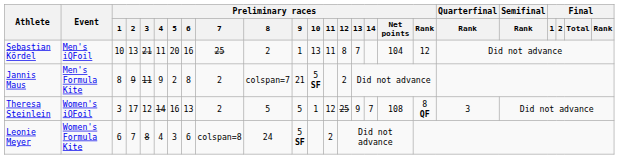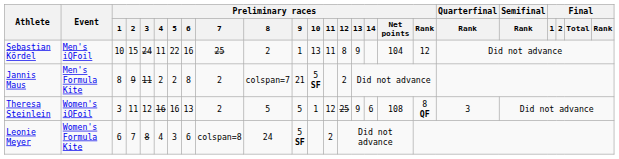(133, 52) 13 -> (133, 52) 15
(147, 52) 21 -> (147, 52) 24
(175, 52) 20 -> (175, 52) 22
(358, 52) 7 -> (358, 52) 9
(161, 80) 9 -> (161, 80) 2
(133, 109) 17 -> (133, 109) 11
(161, 109) 14 -> (161, 109) 16
(371, 109) 7 -> (371, 109) 6
